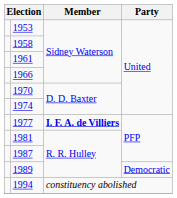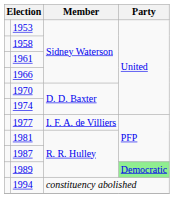(82, 122) bold -> (81, 122) normal
(147, 169) no background -> (144, 169) lightgreen background
